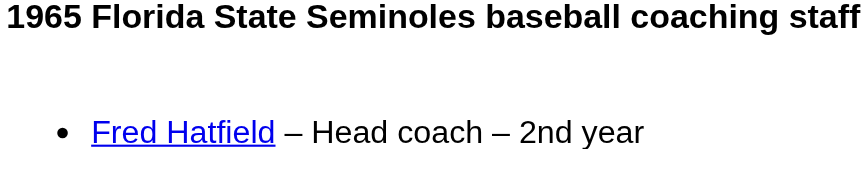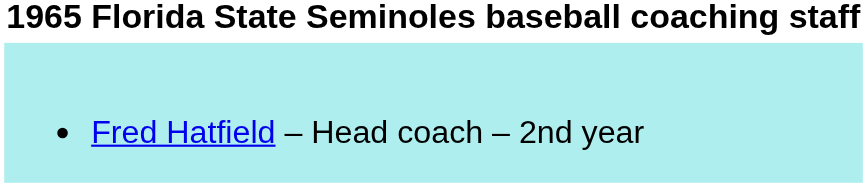(433, 131) no background -> (433, 131) paleturquoise background
